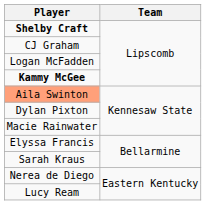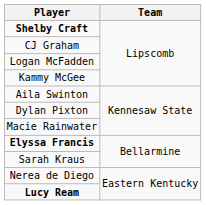(52, 78) bold -> (52, 78) normal
(52, 94) lightsalmon background -> (52, 94) no background
(52, 143) normal -> (52, 143) bold
(52, 192) normal -> (52, 192) bold
